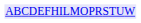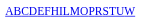(70, 11) lavender background -> (70, 11) no background
